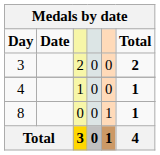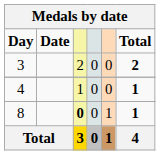(80, 114) normal -> (80, 114) bold
